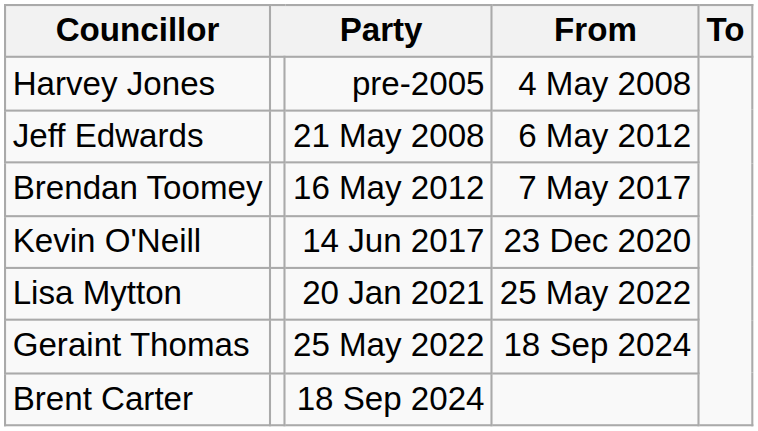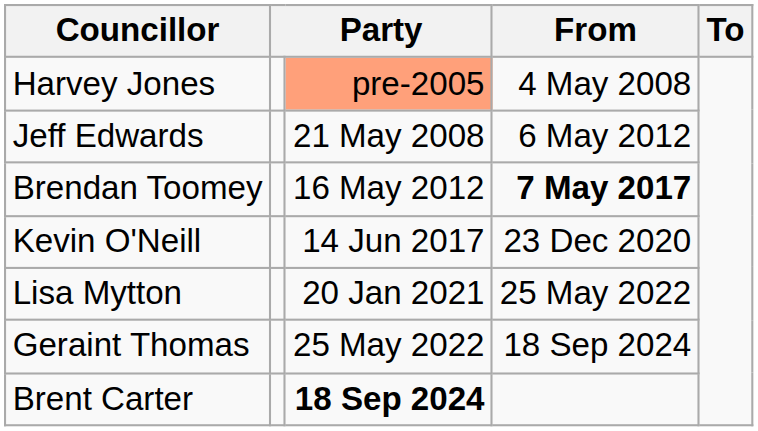(418, 83) no background -> (418, 83) lightsalmon background
(605, 188) normal -> (604, 188) bold
(391, 398) normal -> (390, 398) bold
